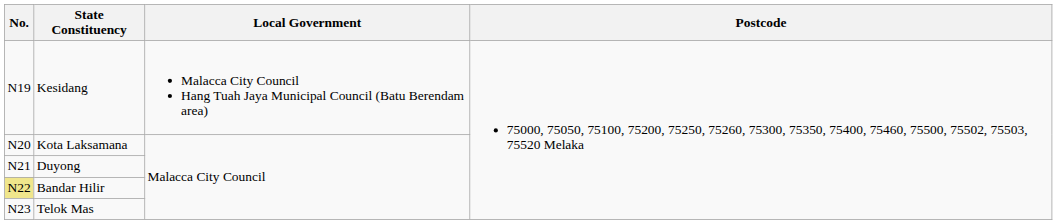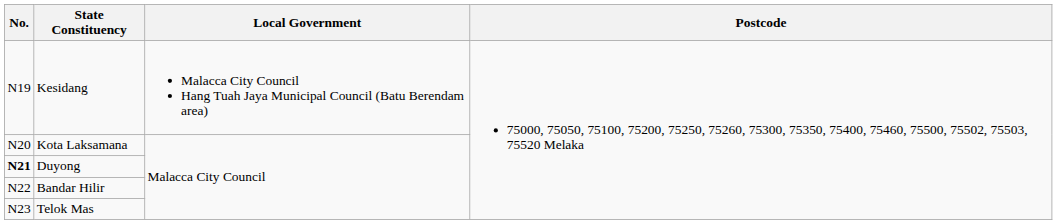(19, 166) normal -> (19, 166) bold
(19, 187) khaki background -> (19, 187) no background
